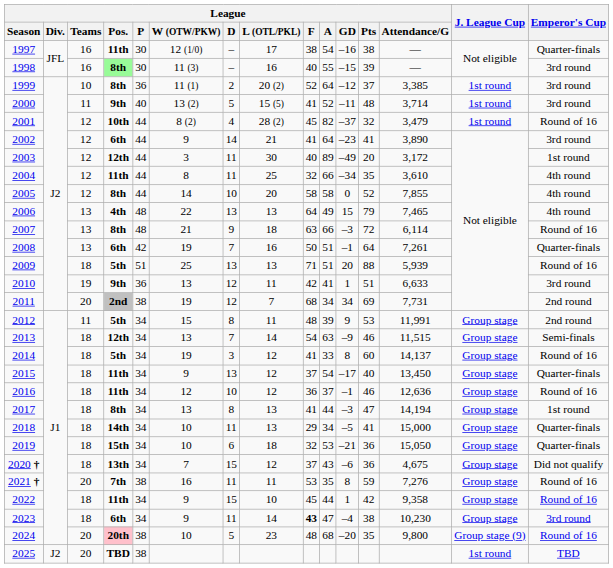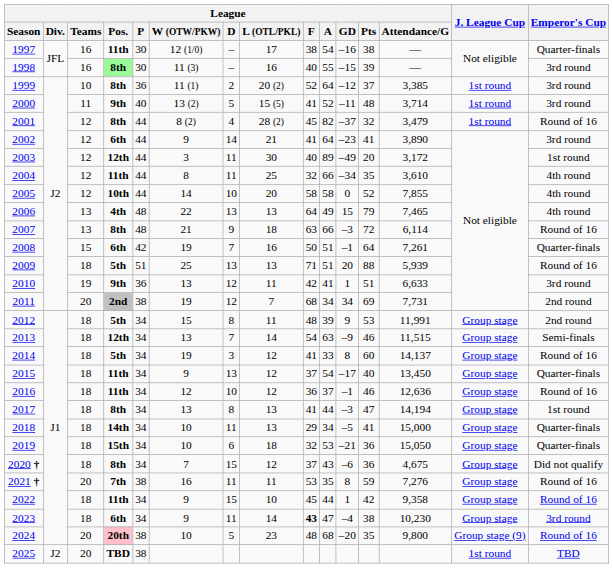(118, 121) 10th -> (118, 121) 8th
(118, 193) 8th -> (118, 193) 10th
(86, 247) 13 -> (86, 247) 15
(86, 319) 11 -> (86, 319) 18
(118, 463) 13th -> (118, 463) 8th
